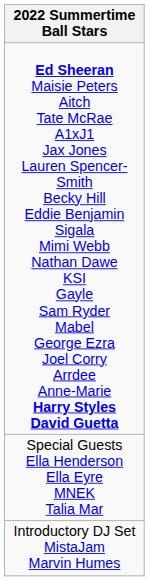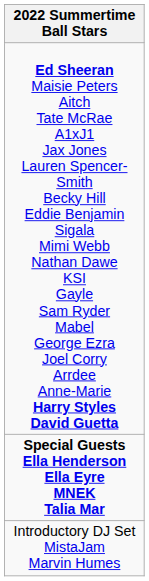(74, 477) normal -> (74, 477) bold
